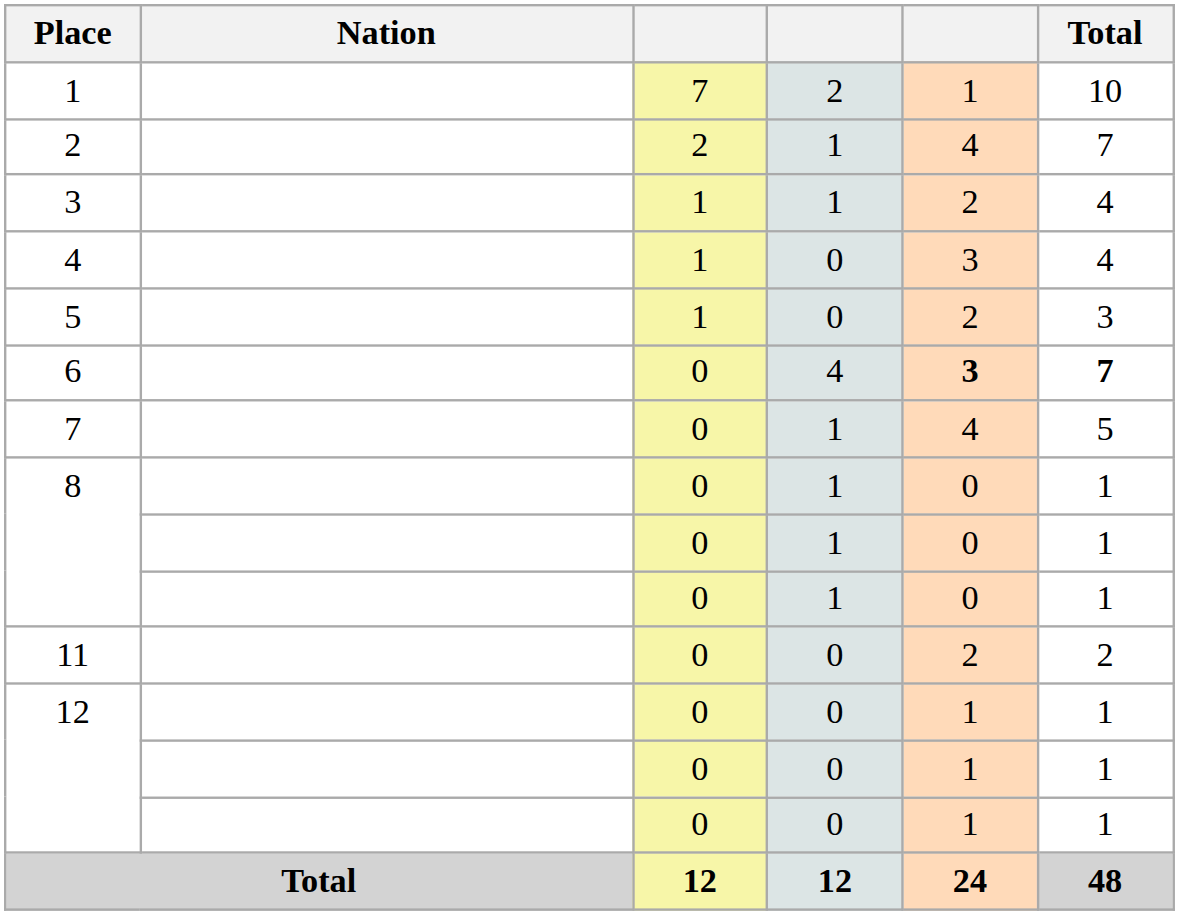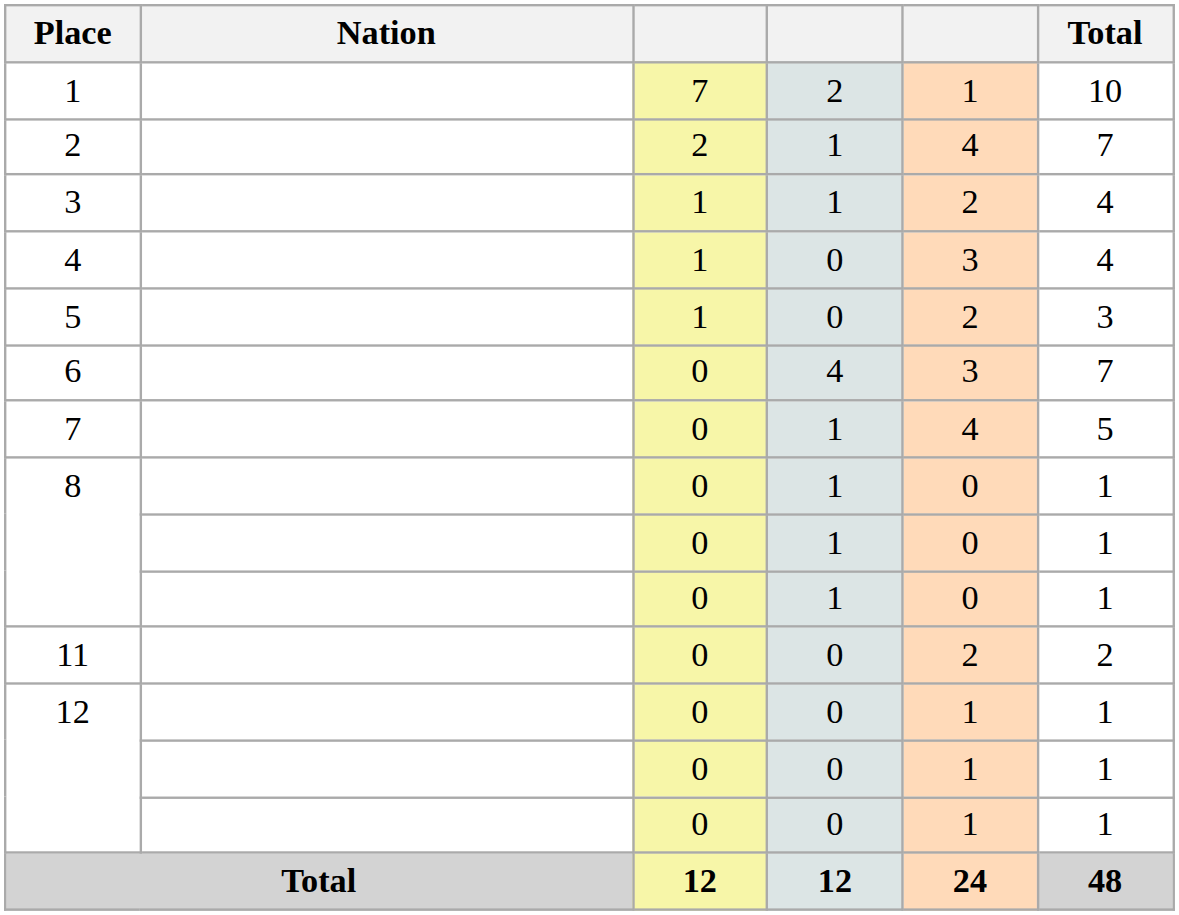(970, 372) bold -> (970, 372) normal
(1105, 372) bold -> (1105, 372) normal
